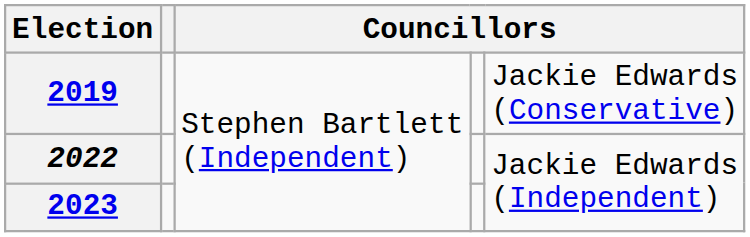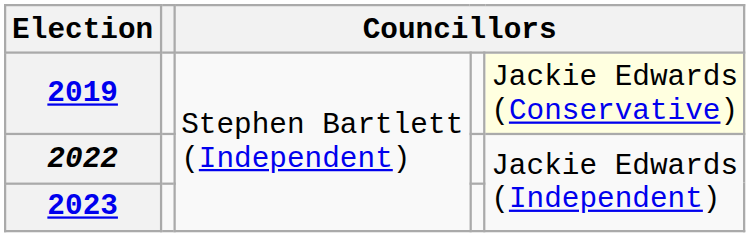(615, 94) no background -> (615, 94) lightyellow background
